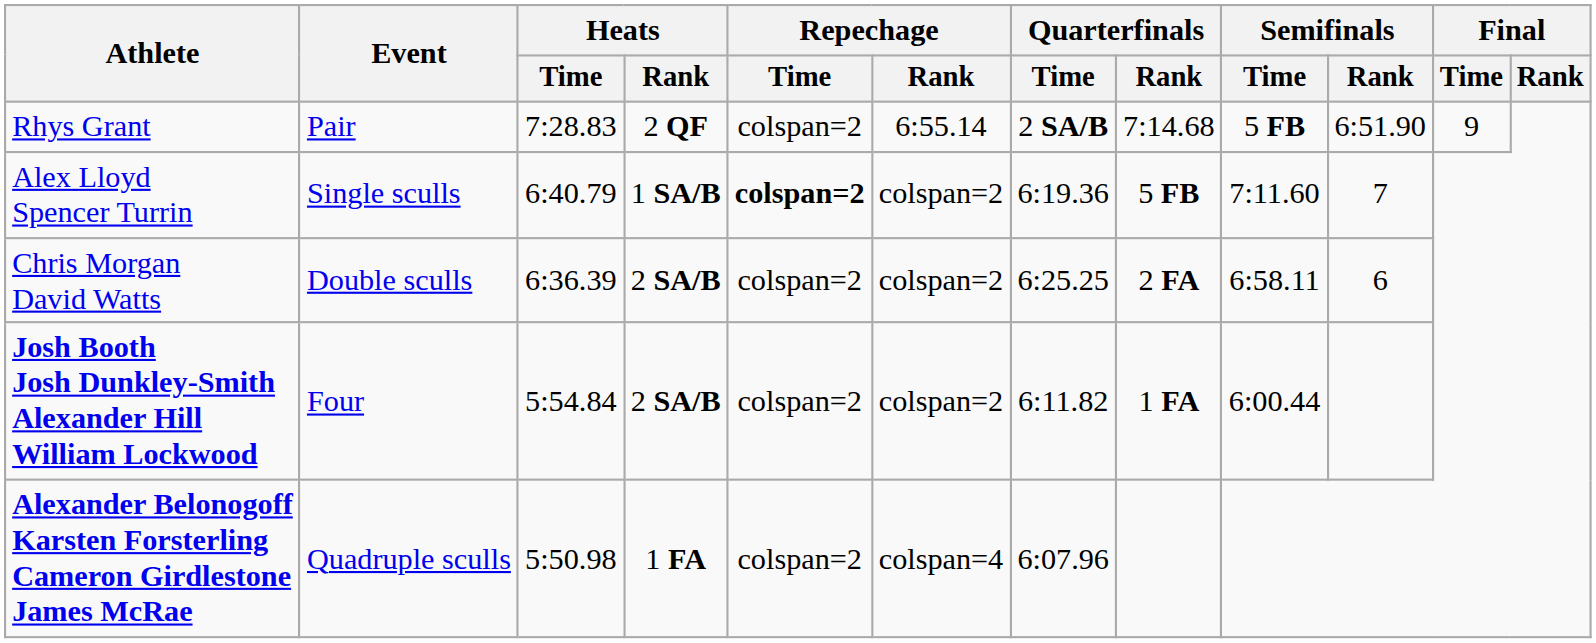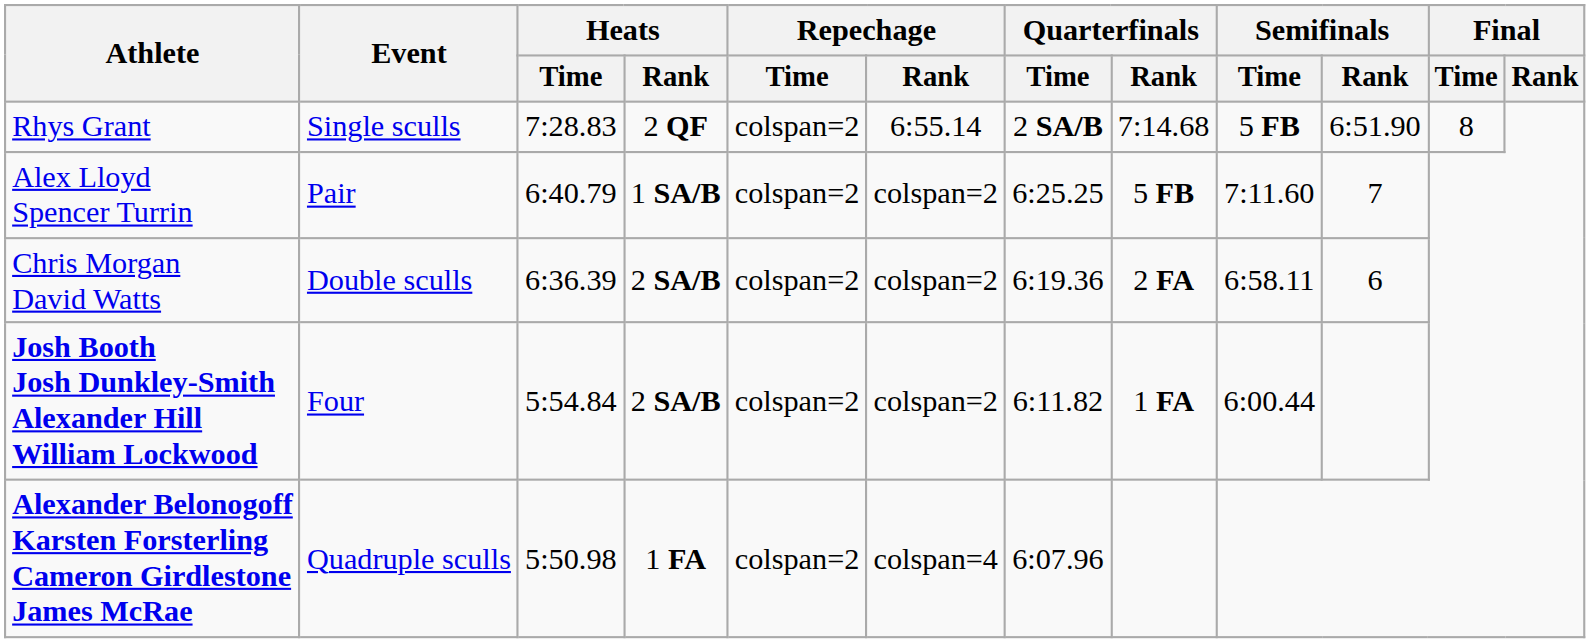(331, 126) Pair -> (384, 126) Single sculls
(1471, 126) 9 -> (1466, 126) 8
(384, 194) Single sculls -> (331, 194) Pair
(800, 194) bold -> (797, 194) normal
(1063, 194) 6:19.36 -> (1058, 194) 6:25.25
(1063, 280) 6:25.25 -> (1058, 280) 6:19.36
